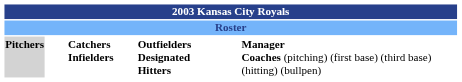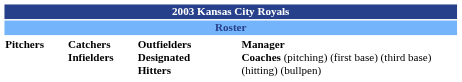(25, 44) lightgrey background -> (25, 44) no background
